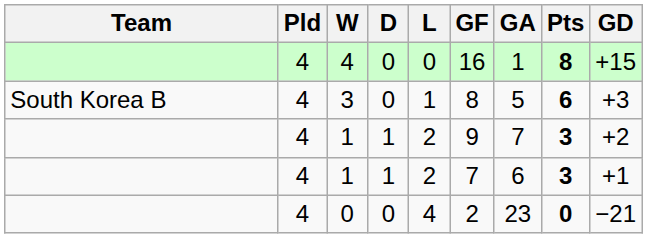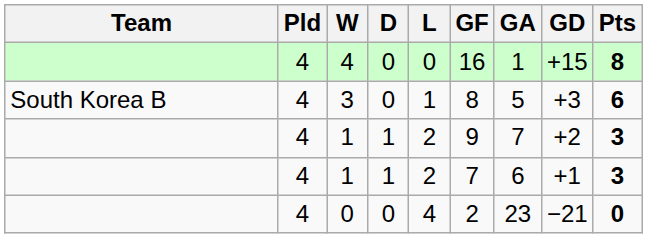columns swapped: (616, 23) <-> (566, 23)
